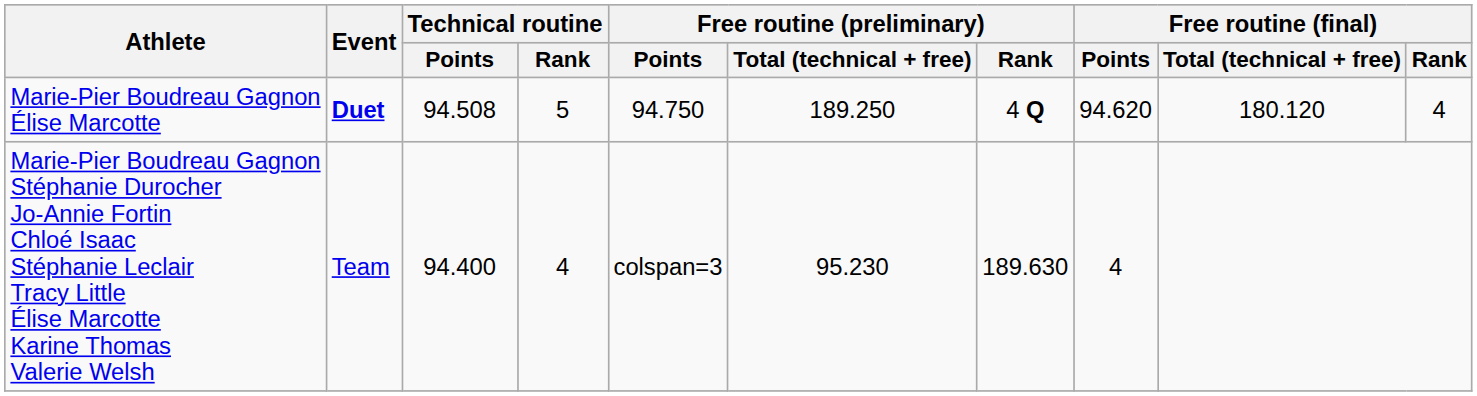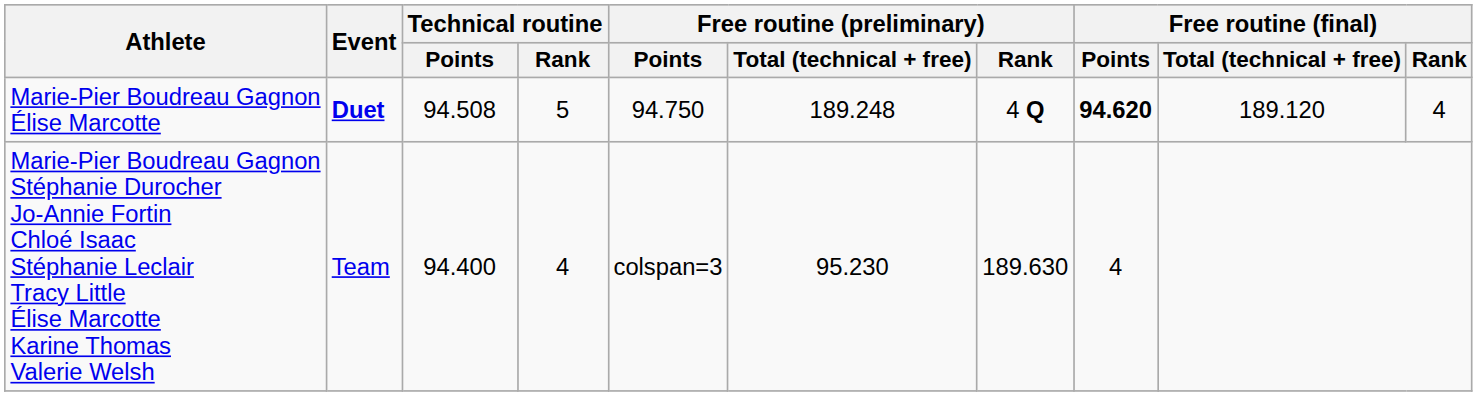(852, 110) 189.250 -> (852, 110) 189.248
(1116, 110) normal -> (1116, 110) bold
(1282, 110) 180.120 -> (1282, 110) 189.120
